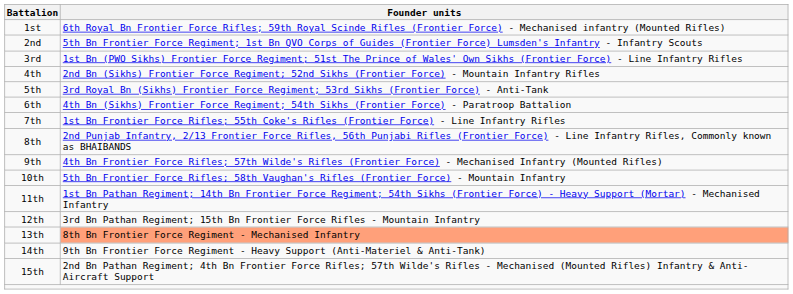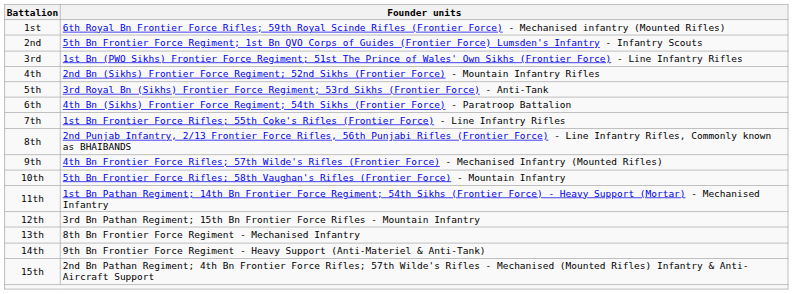(211, 235) lightsalmon background -> (211, 235) no background
